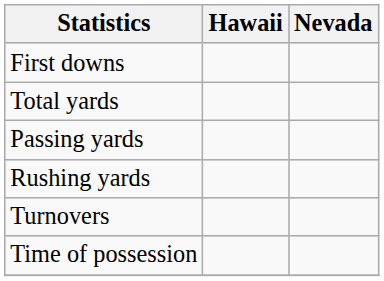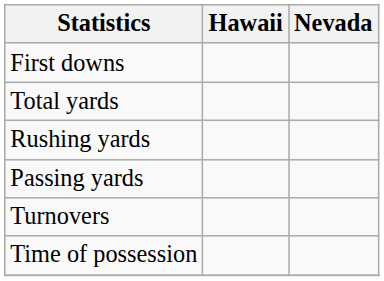rows swapped: (80, 178) <-> (77, 139)
